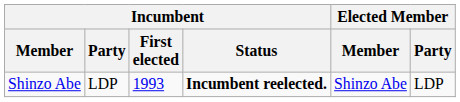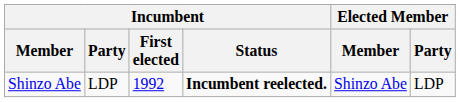(148, 84) 1993 -> (148, 84) 1992
